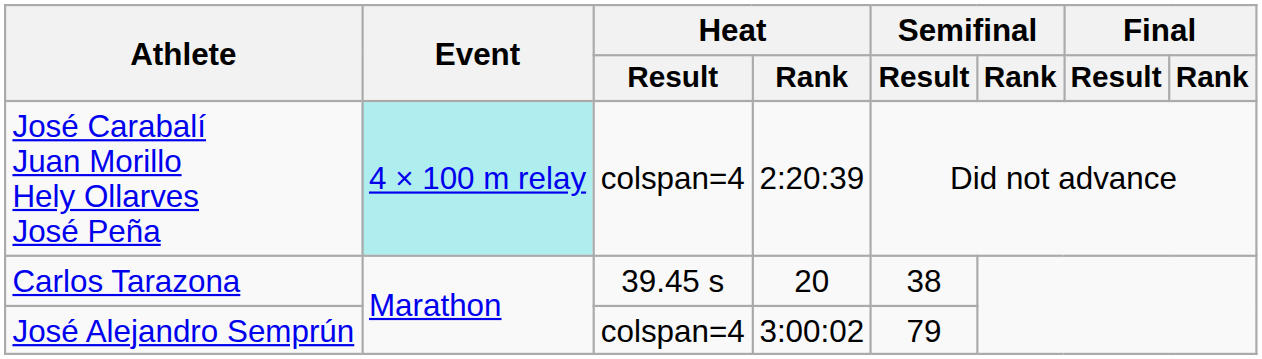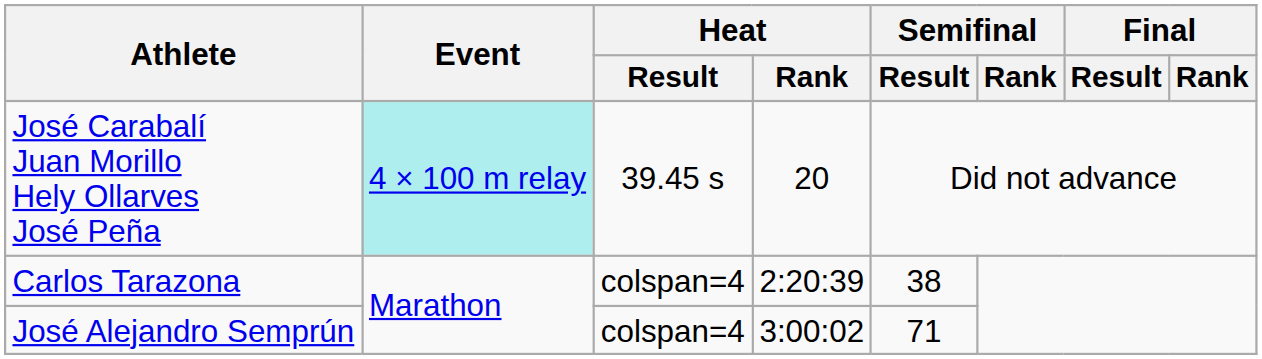(673, 179) colspan=4 -> (673, 179) 39.45 s
(812, 179) 2:20:39 -> (812, 179) 20
(673, 281) 39.45 s -> (673, 281) colspan=4
(812, 281) 20 -> (812, 281) 2:20:39
(924, 331) 79 -> (924, 331) 71
